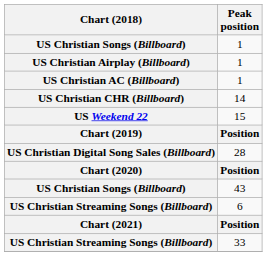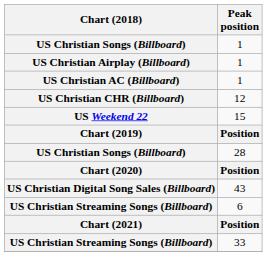(240, 98) 14 -> (240, 98) 12
(111, 152) US Christian Digital Song Sales (Billboard) -> (111, 152) US Christian Songs (Billboard)
(111, 188) US Christian Songs (Billboard) -> (111, 188) US Christian Digital Song Sales (Billboard)
